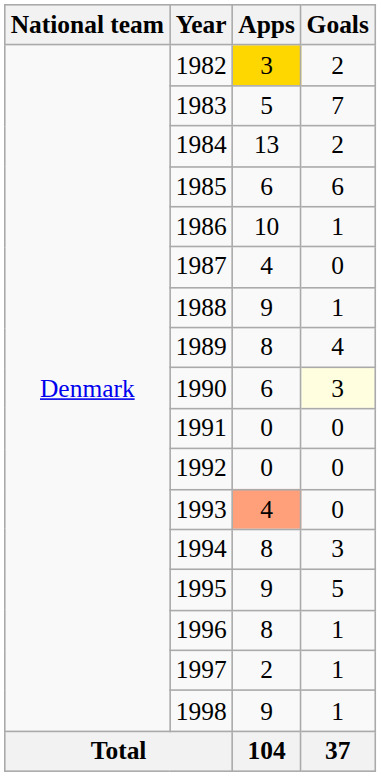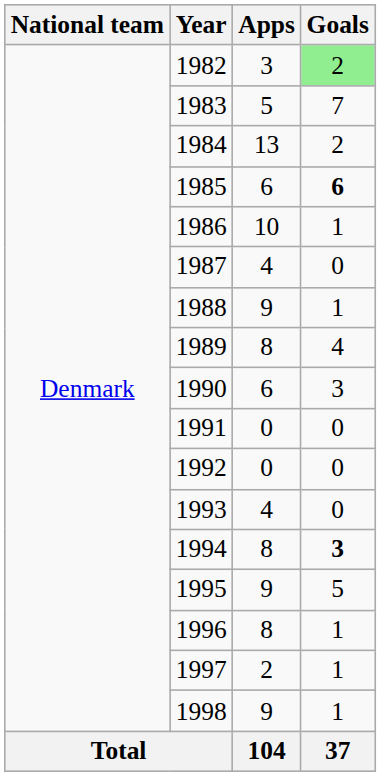(267, 65) gold background -> (267, 65) no background
(338, 65) no background -> (338, 65) lightgreen background
(338, 186) normal -> (338, 186) bold
(338, 387) lightyellow background -> (338, 387) no background
(267, 508) lightsalmon background -> (267, 508) no background
(338, 549) normal -> (338, 549) bold
